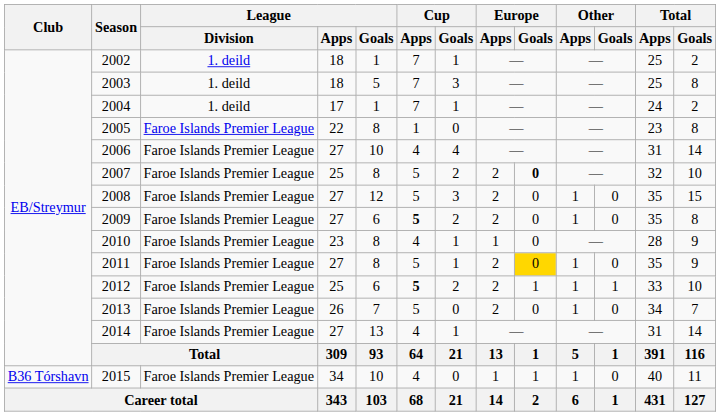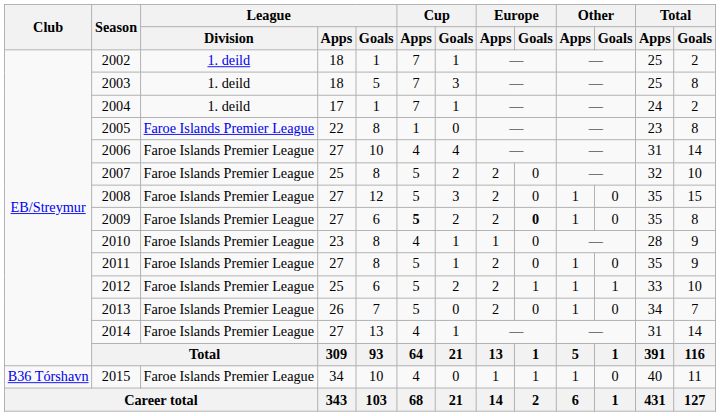(535, 173) bold -> (535, 173) normal
(535, 219) normal -> (535, 219) bold
(535, 264) gold background -> (535, 264) no background
(416, 286) bold -> (416, 286) normal
